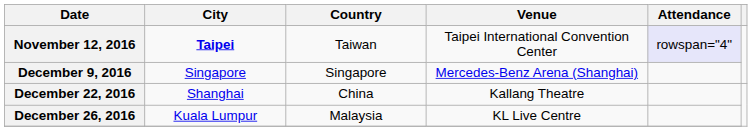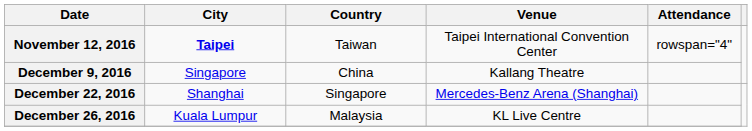(694, 44) lavender background -> (694, 44) no background
(356, 72) Singapore -> (356, 72) China
(537, 72) Mercedes-Benz Arena (Shanghai) -> (537, 72) Kallang Theatre
(356, 94) China -> (356, 94) Singapore
(537, 94) Kallang Theatre -> (537, 94) Mercedes-Benz Arena (Shanghai)
